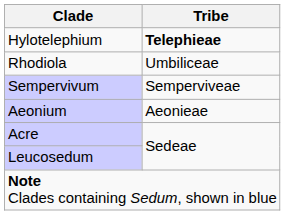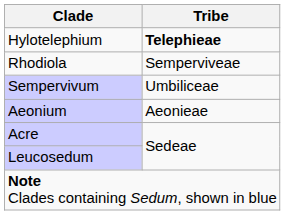(182, 63) Umbiliceae -> (193, 63) Semperviveae
(193, 87) Semperviveae -> (182, 87) Umbiliceae
